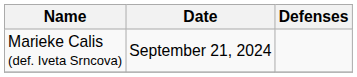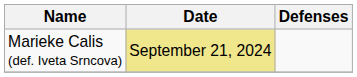(200, 50) no background -> (200, 50) khaki background
